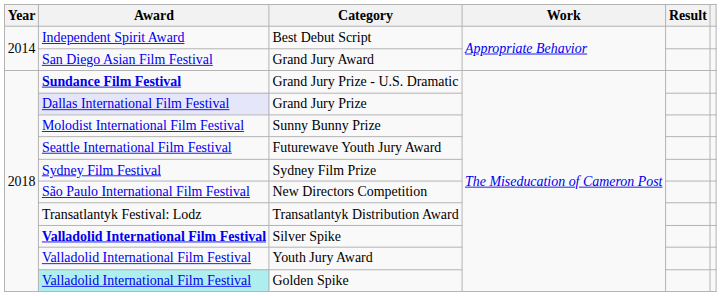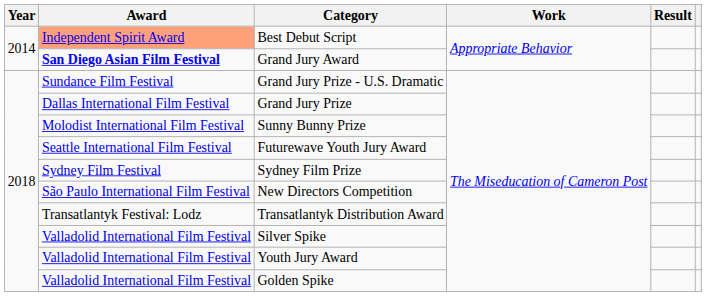(113, 37) no background -> (113, 37) lightsalmon background
(127, 59) normal -> (131, 59) bold
(112, 81) bold -> (108, 81) normal
(136, 103) lavender background -> (136, 103) no background
(154, 236) bold -> (146, 236) normal
(146, 280) paleturquoise background -> (146, 280) no background
